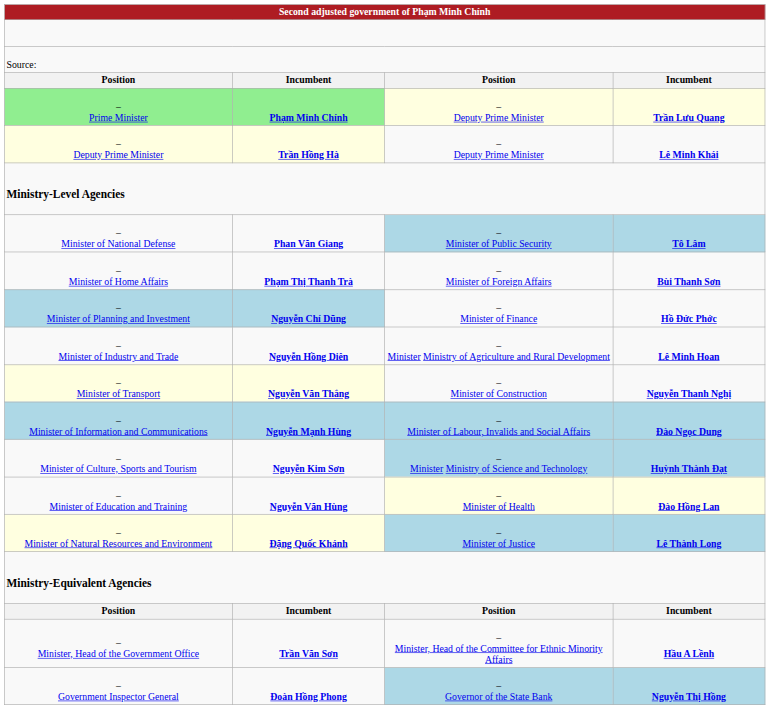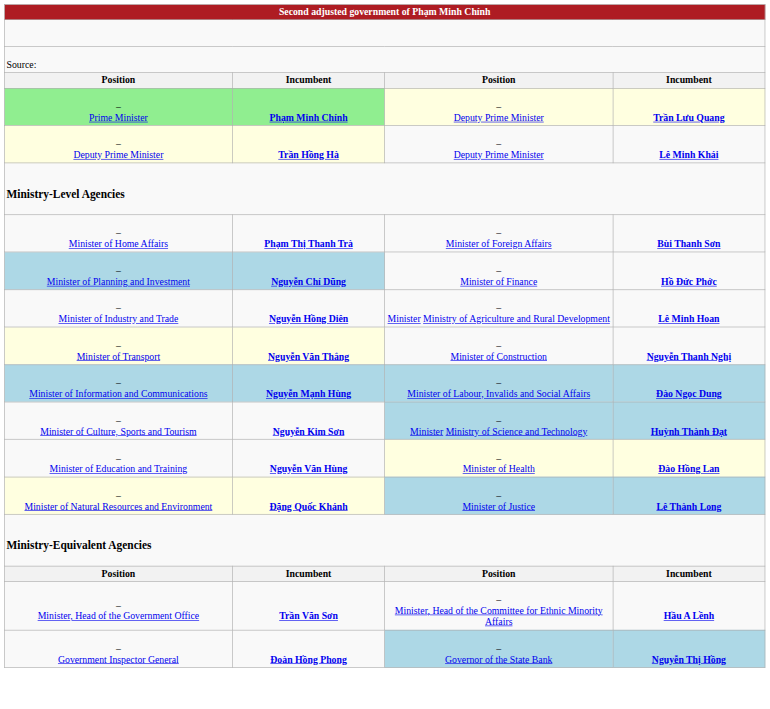- row: (118, 239)
